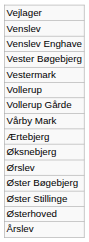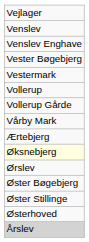(32, 152) no background -> (32, 152) lightyellow background
(20, 229) no background -> (20, 229) lightgrey background
